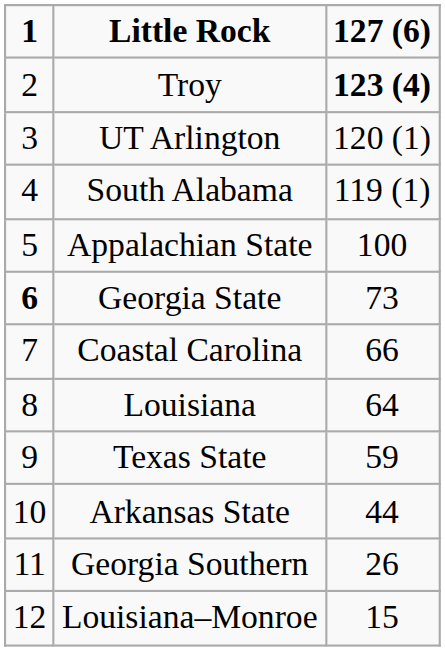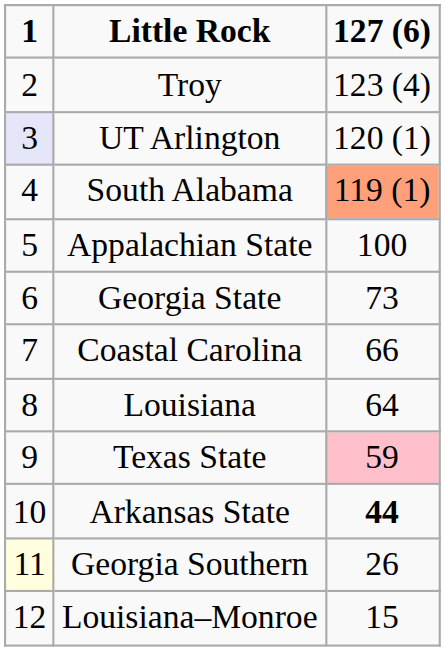(382, 84) bold -> (382, 84) normal
(30, 137) no background -> (30, 137) lavender background
(382, 191) no background -> (382, 191) lightsalmon background
(30, 297) bold -> (30, 297) normal
(382, 457) no background -> (382, 457) pink background
(382, 510) normal -> (382, 510) bold
(30, 564) no background -> (30, 564) lightyellow background
